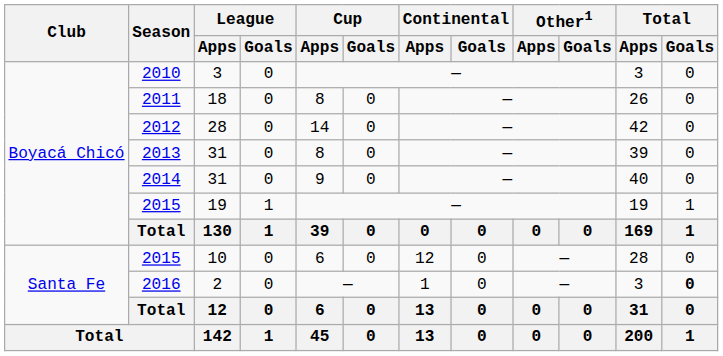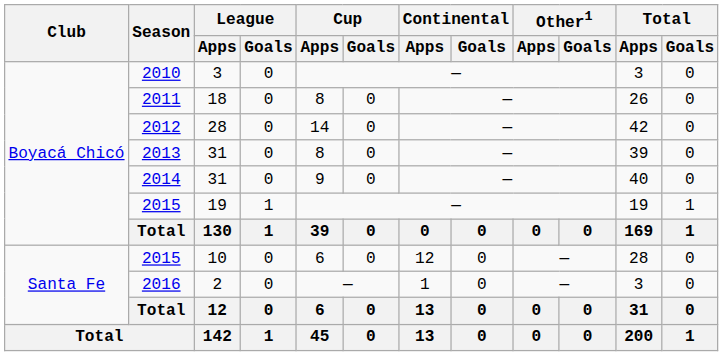(690, 285) bold -> (690, 285) normal
